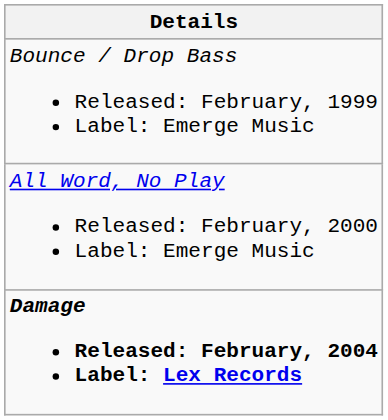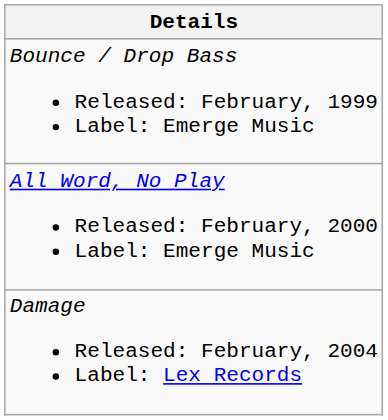(194, 341) bold -> (194, 341) normal
